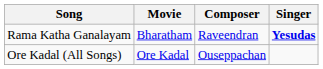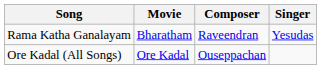(294, 34) bold -> (293, 34) normal
